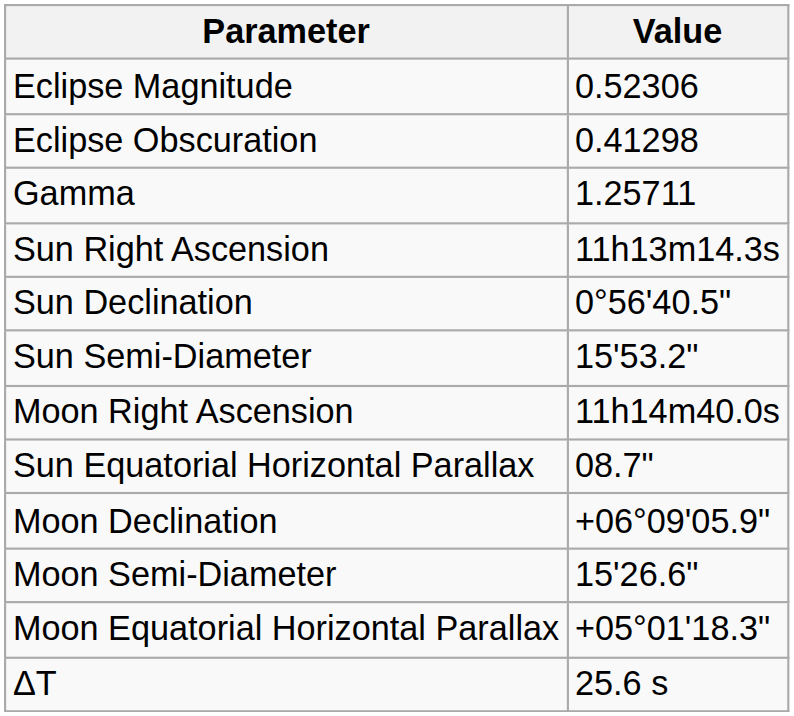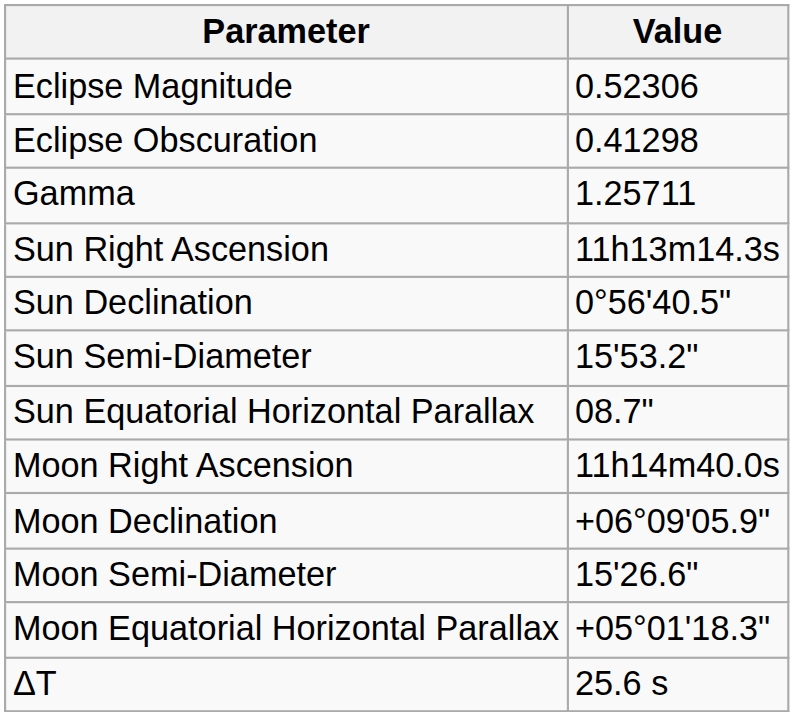rows swapped: (274, 466) <-> (183, 411)
